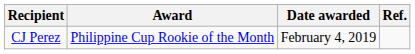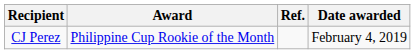columns swapped: (328, 15) <-> (395, 15)
